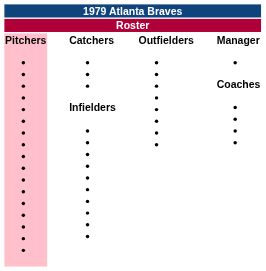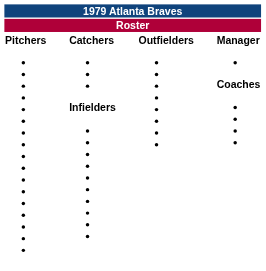(26, 145) pink background -> (26, 145) no background
